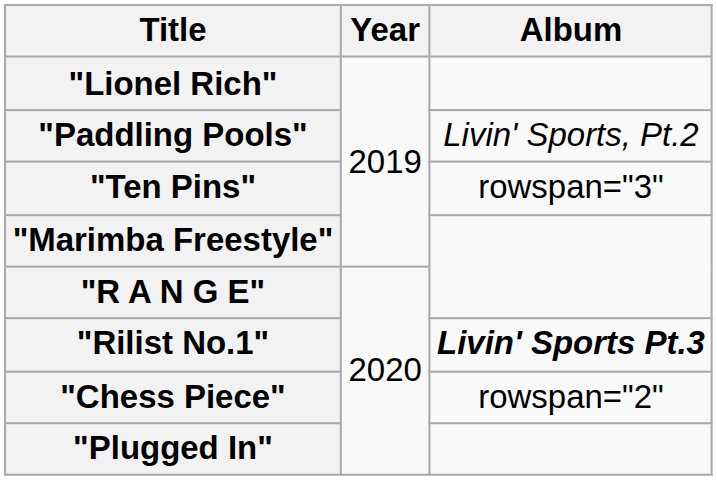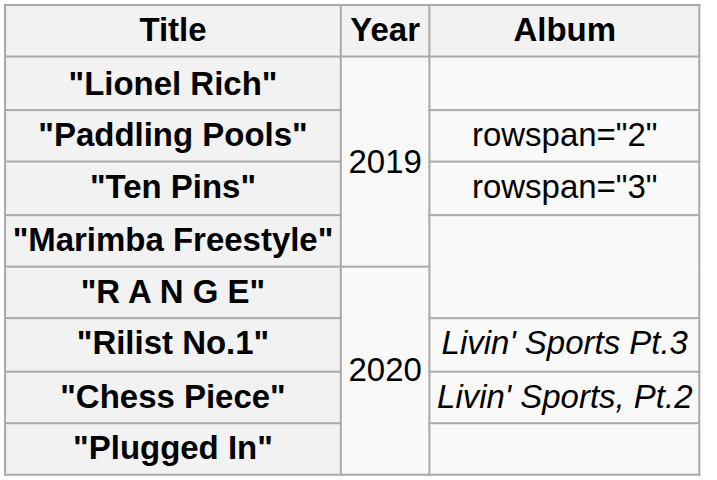(571, 135) Livin' Sports, Pt.2 -> (565, 135) rowspan="2"
(571, 344) bold -> (565, 344) normal
(571, 396) rowspan="2" -> (565, 396) Livin' Sports, Pt.2
